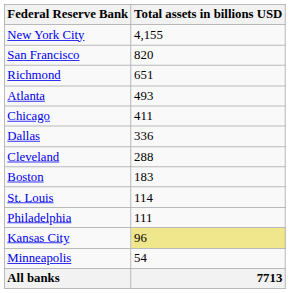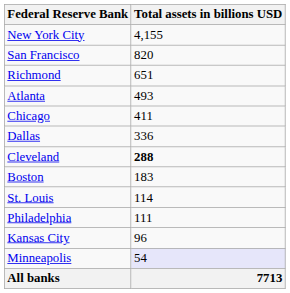(144, 156) normal -> (144, 156) bold
(141, 237) khaki background -> (141, 237) no background
(141, 258) no background -> (141, 258) lavender background
